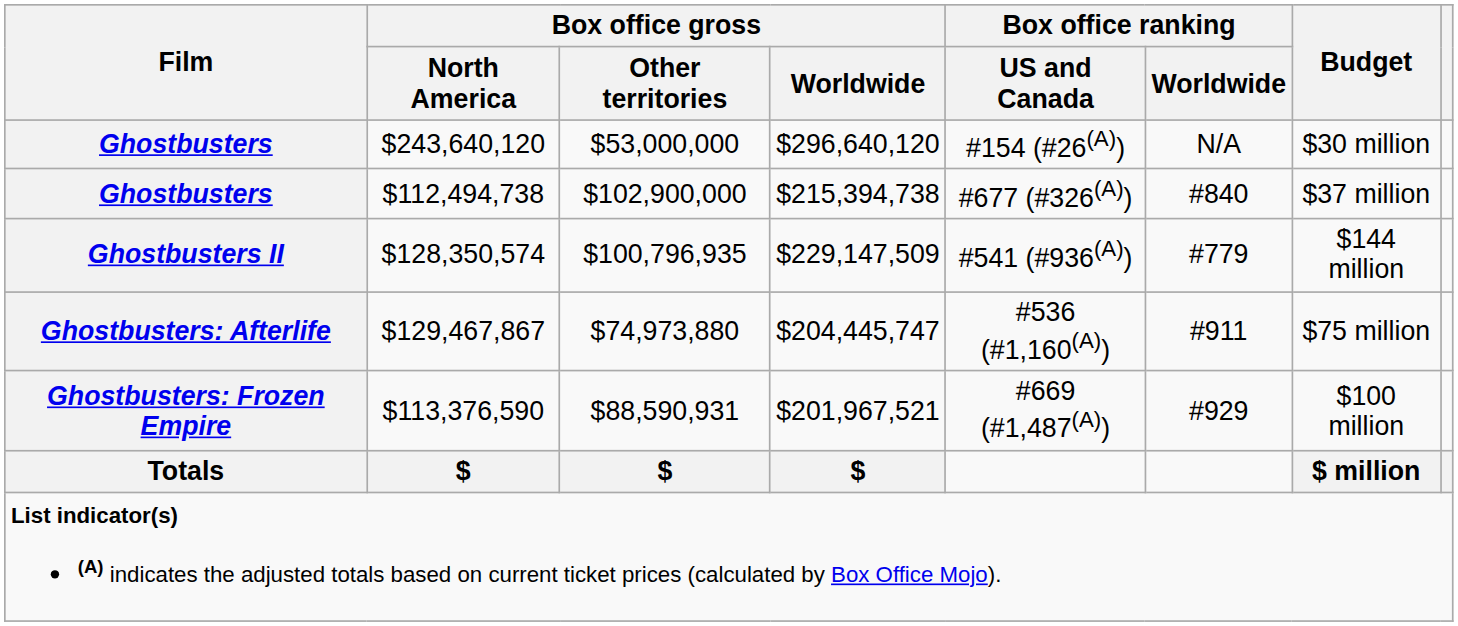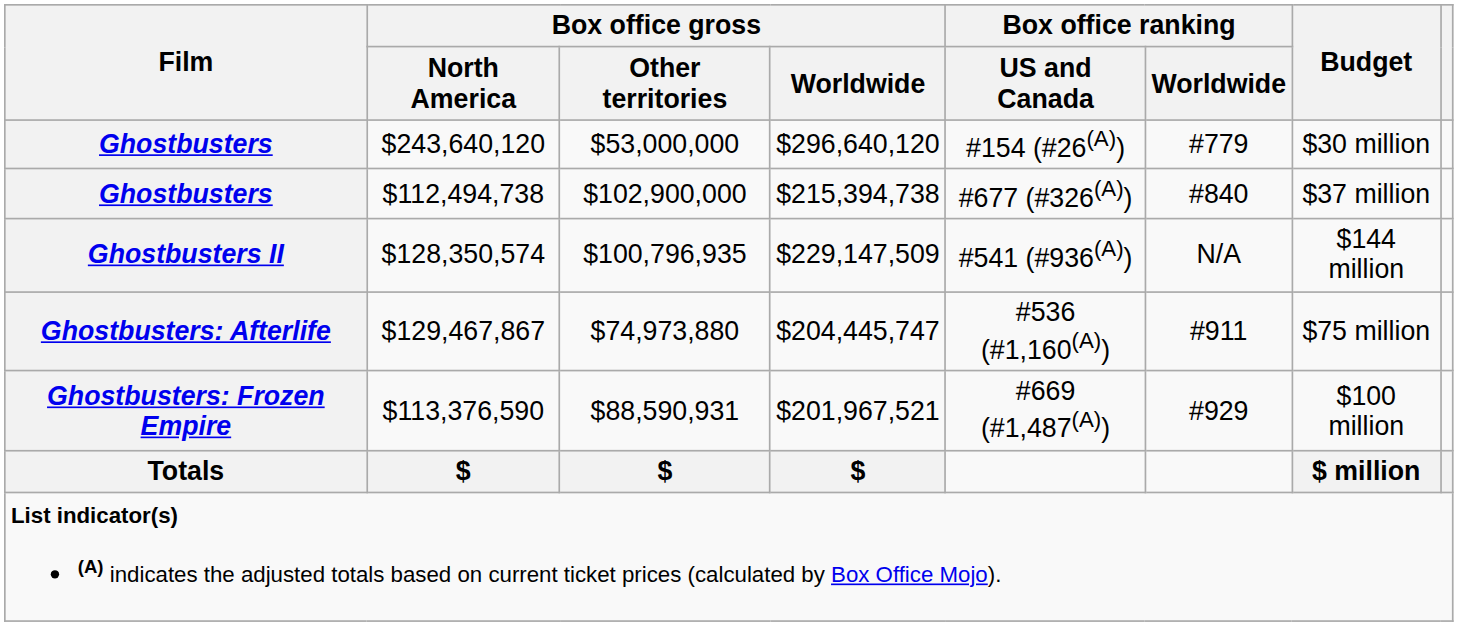(1219, 144) N/A -> (1219, 144) #779
(1219, 254) #779 -> (1219, 254) N/A
